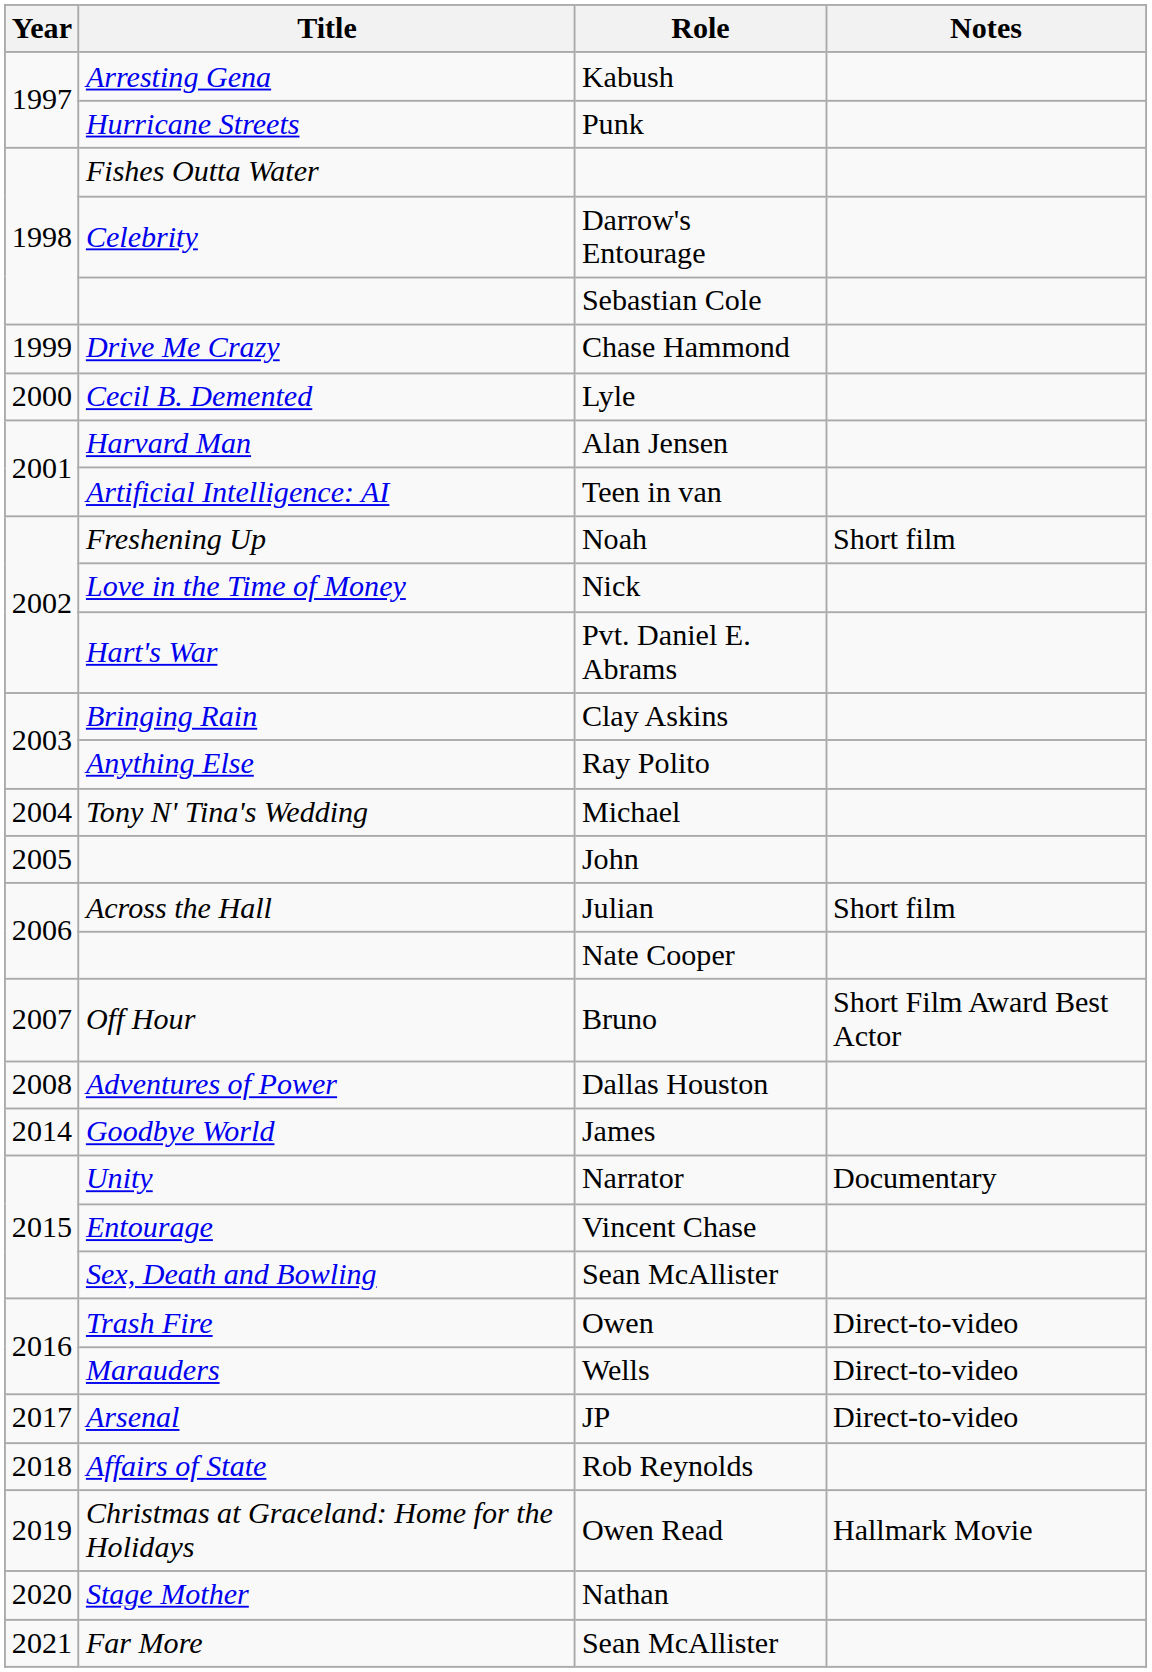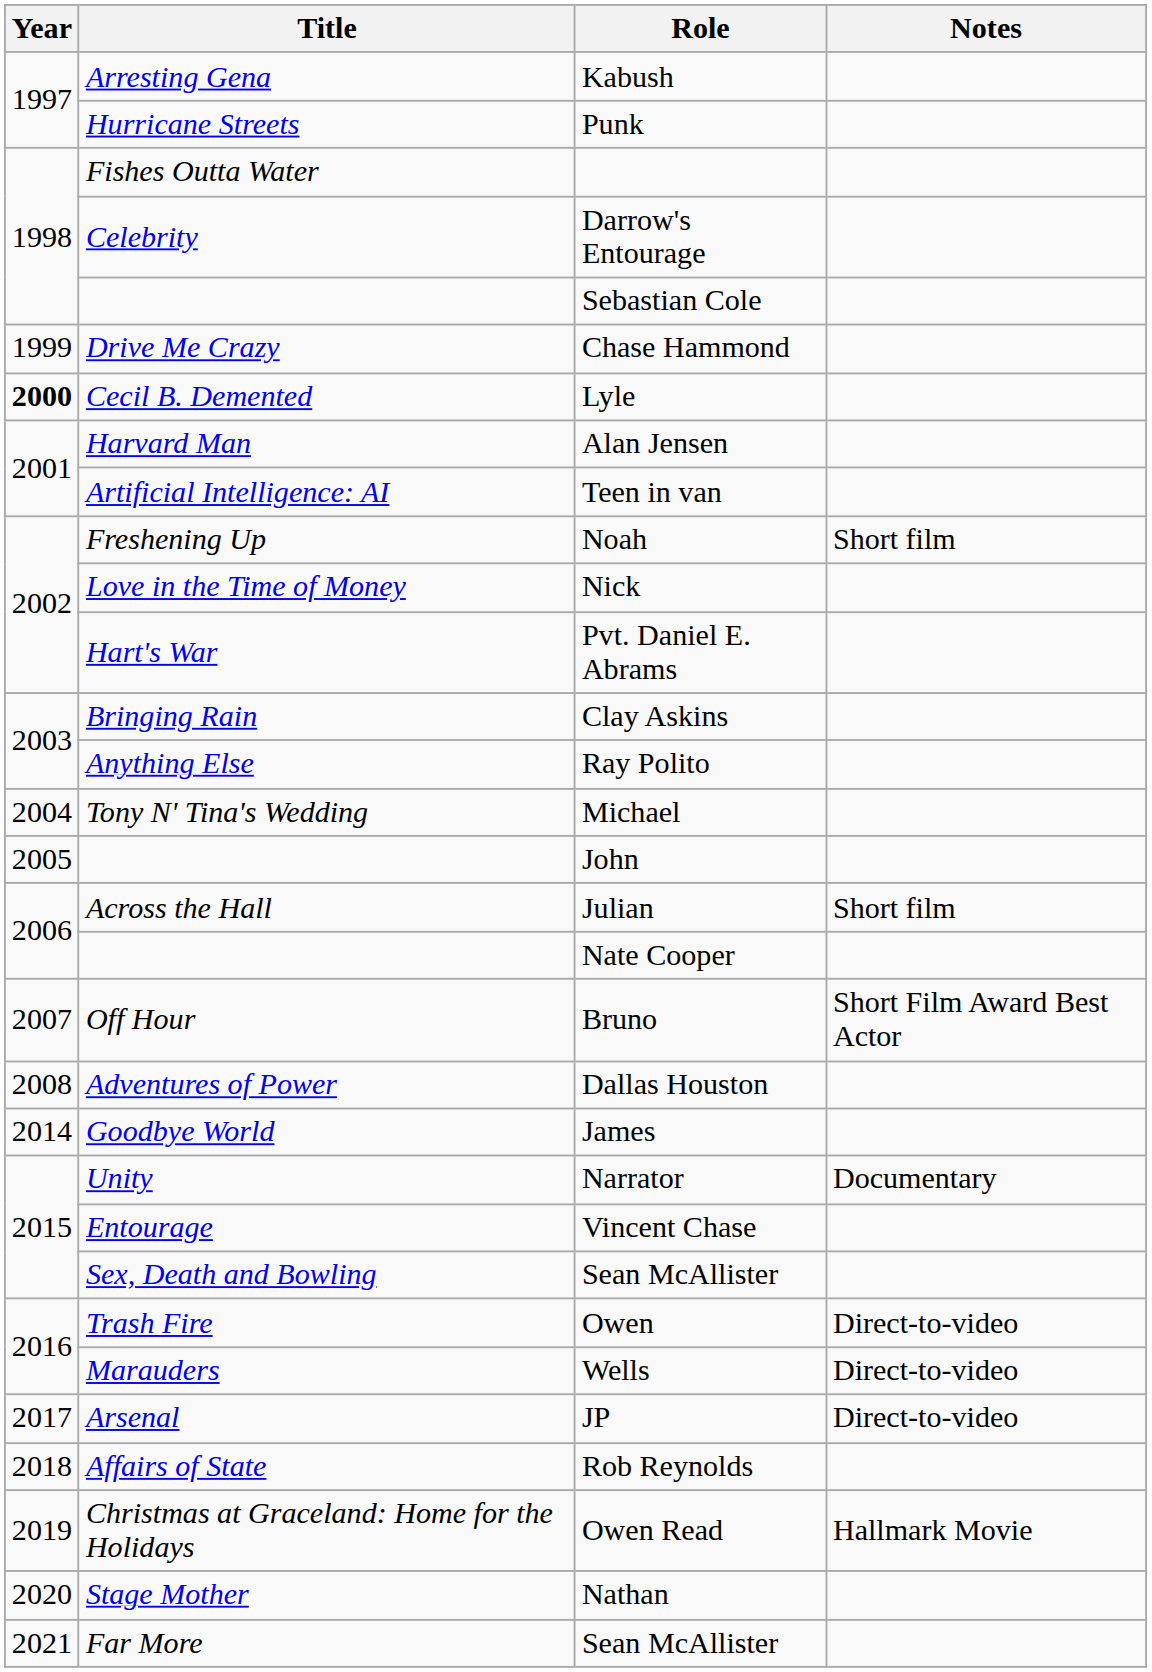(42, 396) normal -> (42, 396) bold
